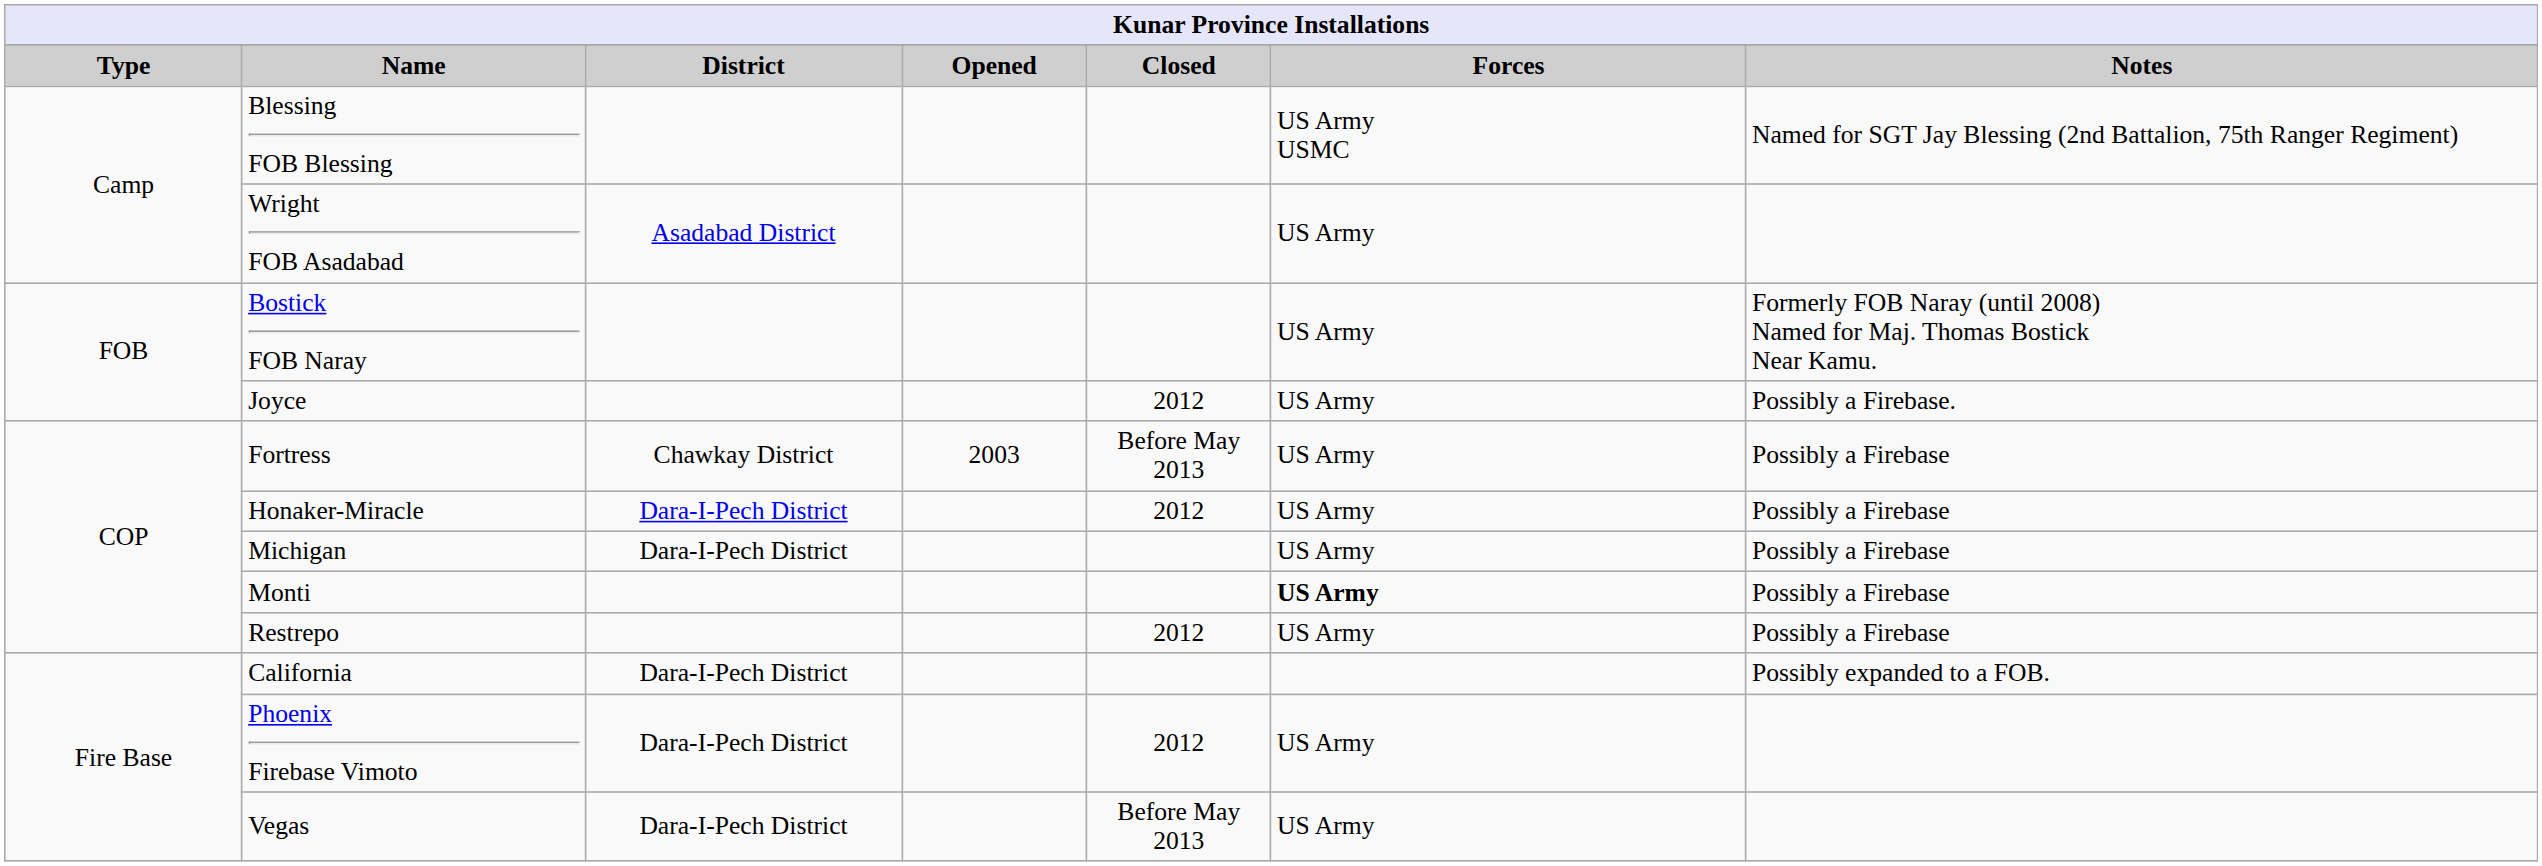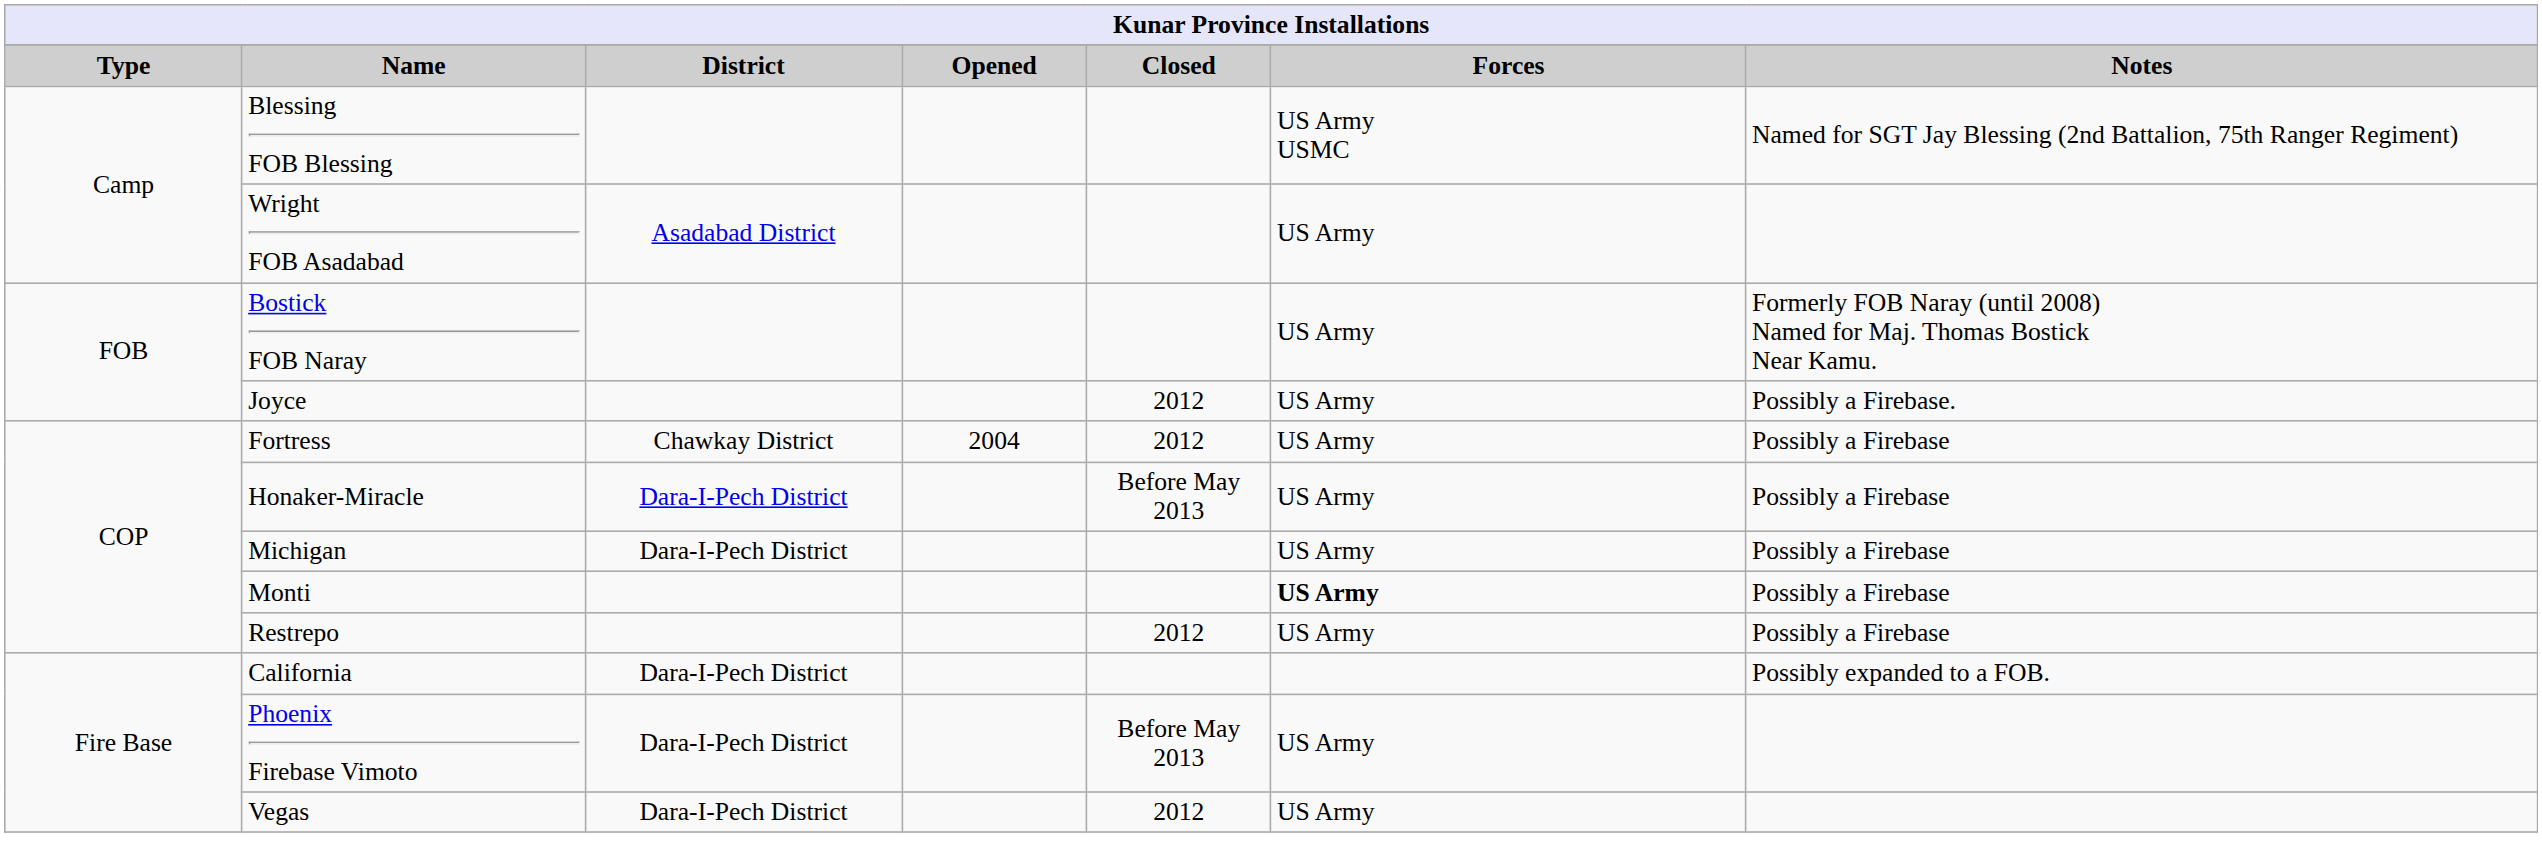(994, 455) 2003 -> (994, 441) 2004
(1179, 455) Before May 2013 -> (1179, 441) 2012
(1179, 510) 2012 -> (1179, 496) Before May 2013
(1179, 742) 2012 -> (1179, 742) Before May 2013
(1179, 826) Before May 2013 -> (1179, 811) 2012
